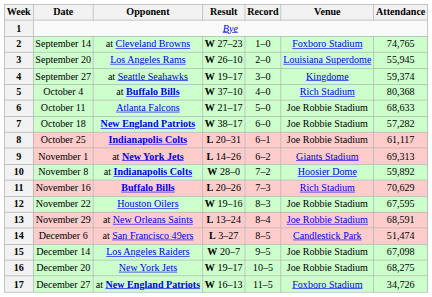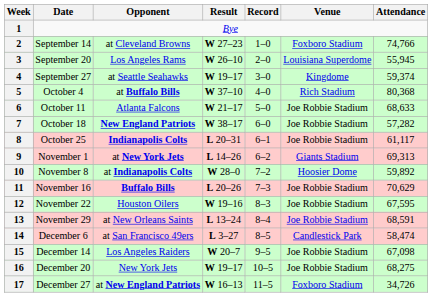(401, 44) 74,765 -> (401, 44) 74,766
(327, 188) Rich Stadium -> (327, 188) Joe Robbie Stadium
(401, 236) 51,474 -> (401, 236) 58,474
